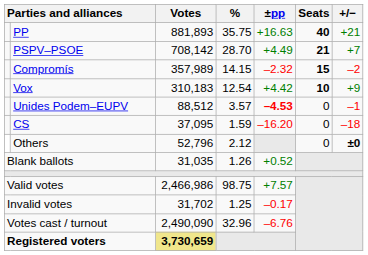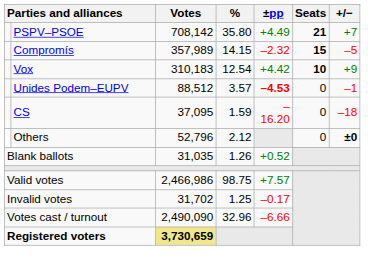- row: (21, 32)
(237, 50) 28.70 -> (237, 32) 35.80
(354, 69) –2 -> (351, 50) –5
(278, 222) –6.76 -> (275, 217) –6.66
